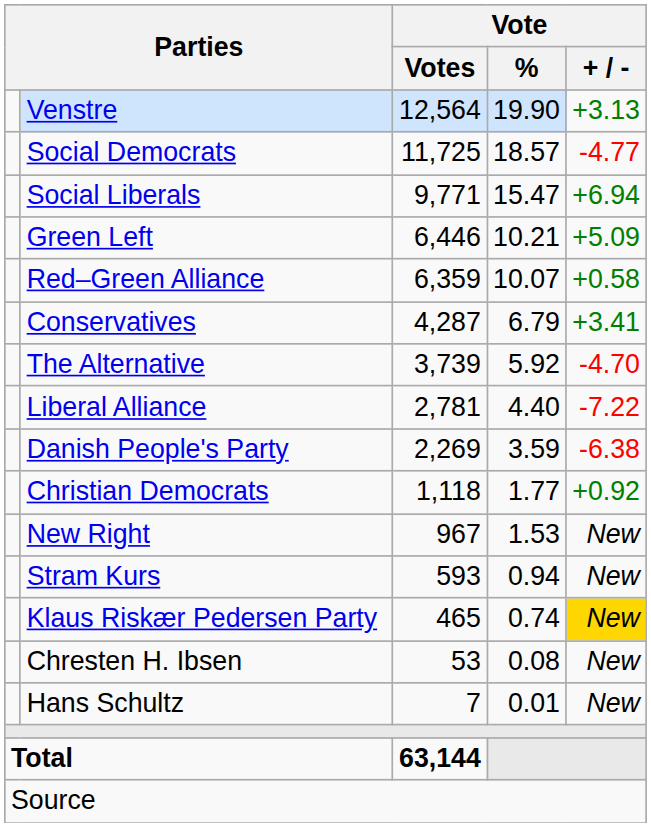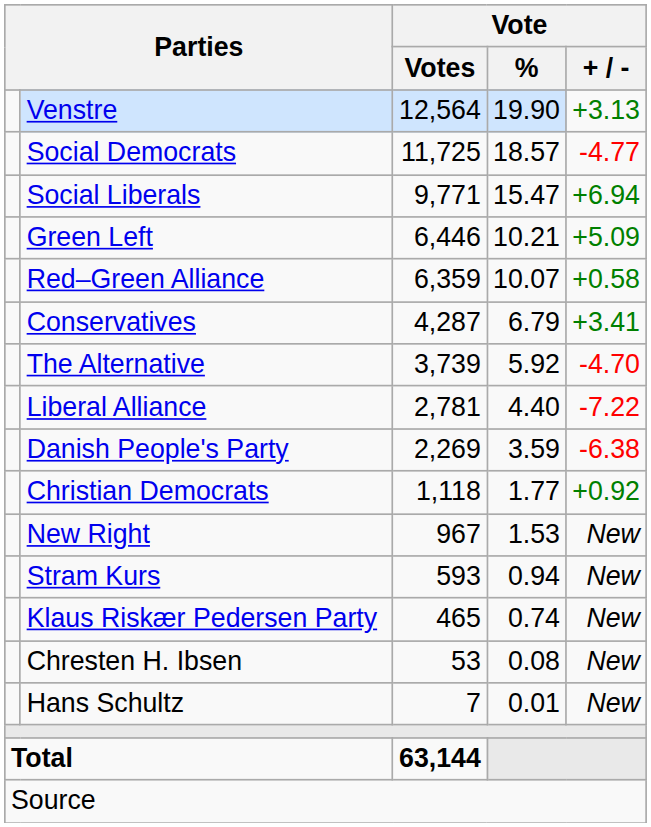(613, 618) gold background -> (613, 618) no background
